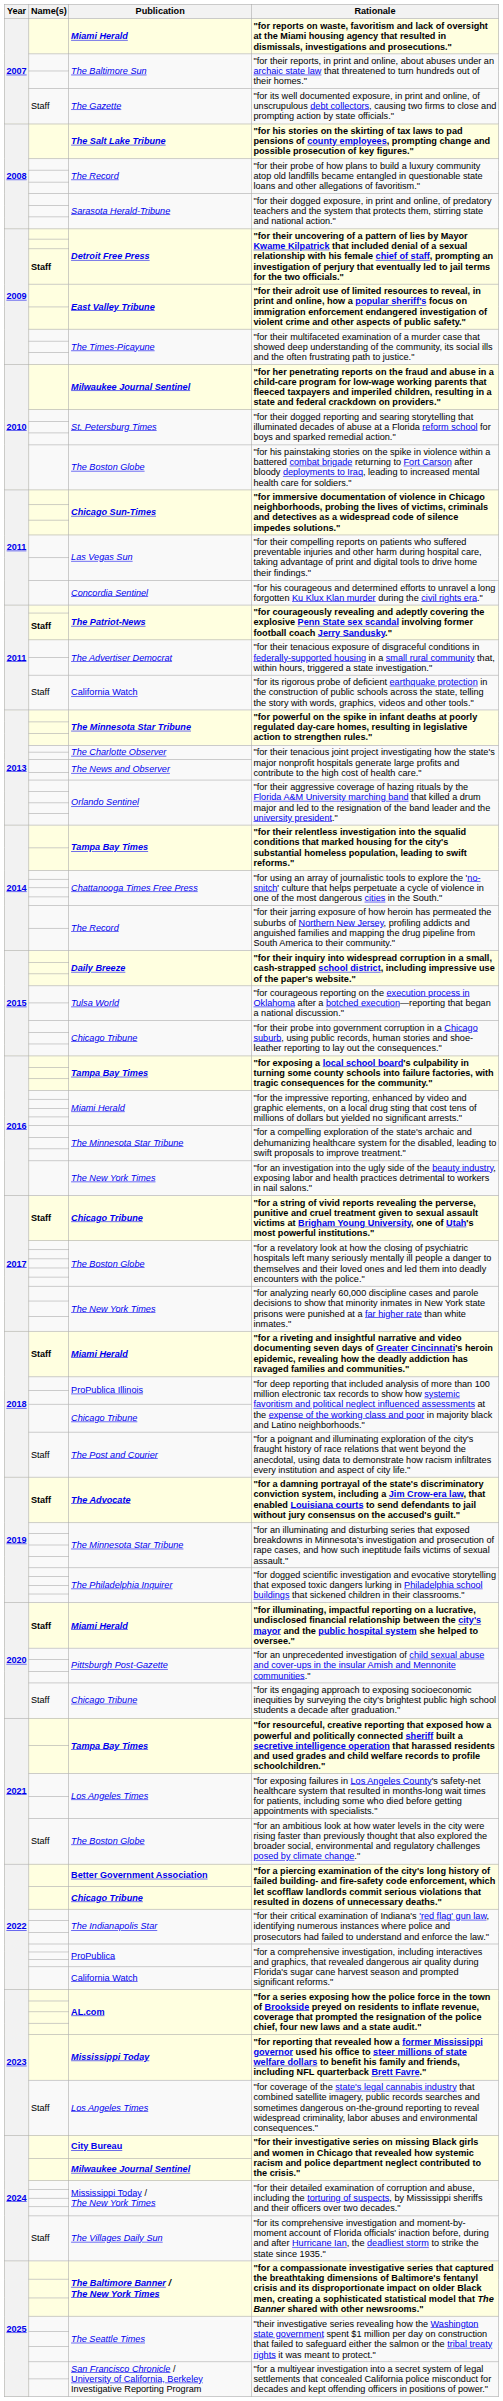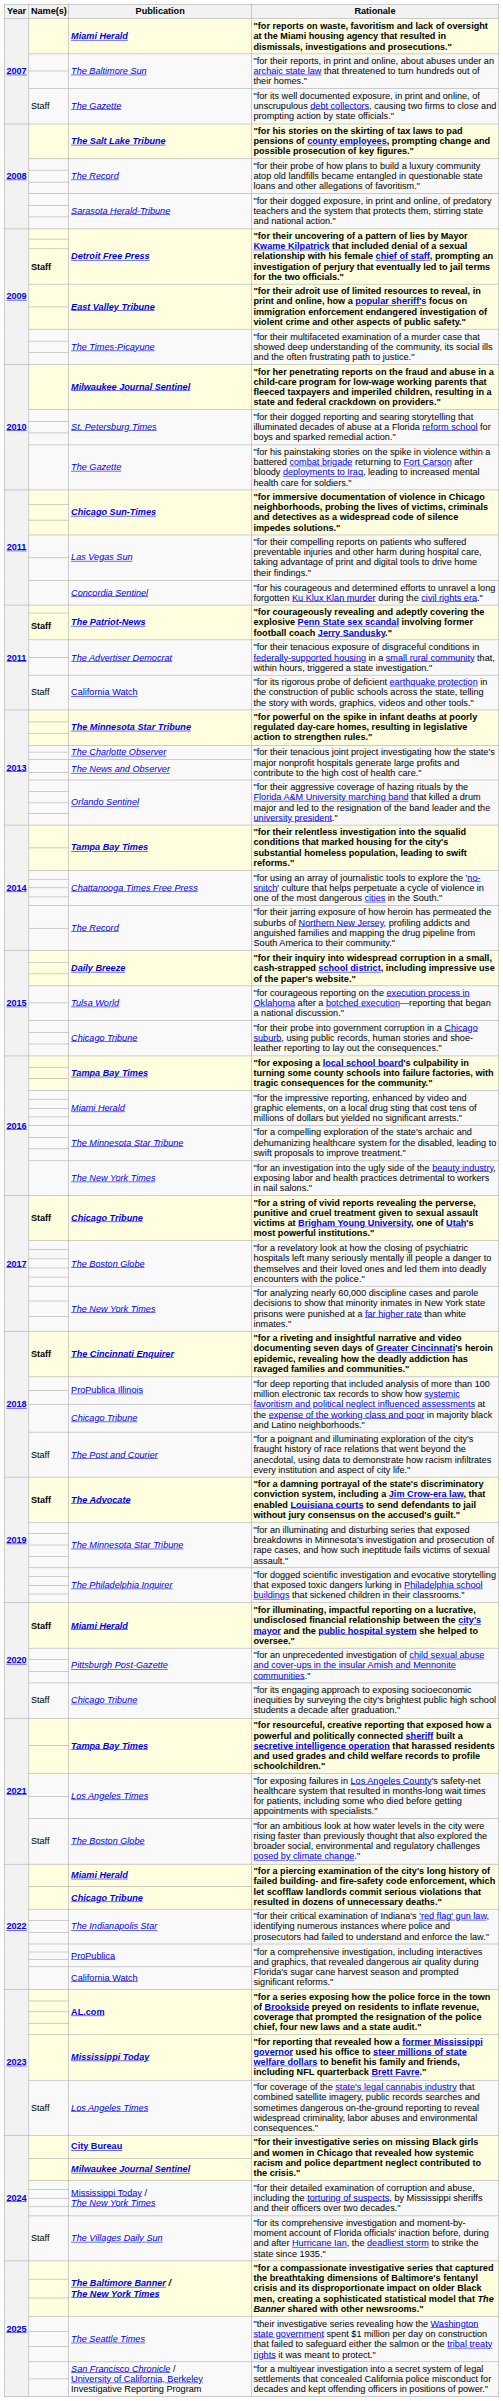(108, 467) The Boston Globe -> (96, 467) The Gazette
(99, 1354) Miami Herald -> (123, 1354) The Cincinnati Enquirer
(139, 1875) Better Government Association -> (99, 1875) Miami Herald
